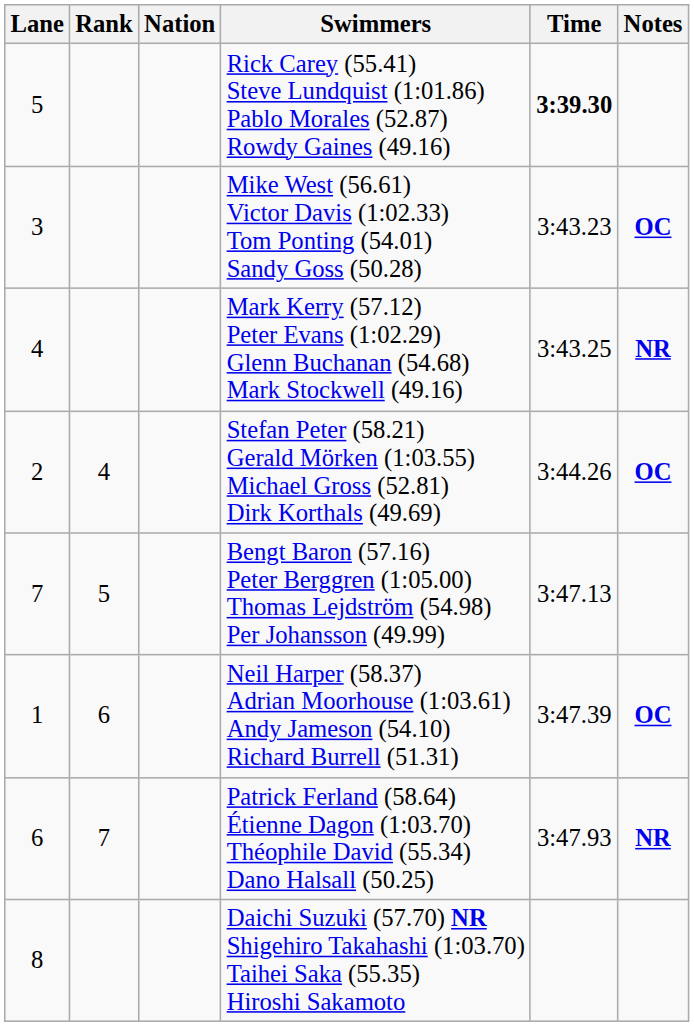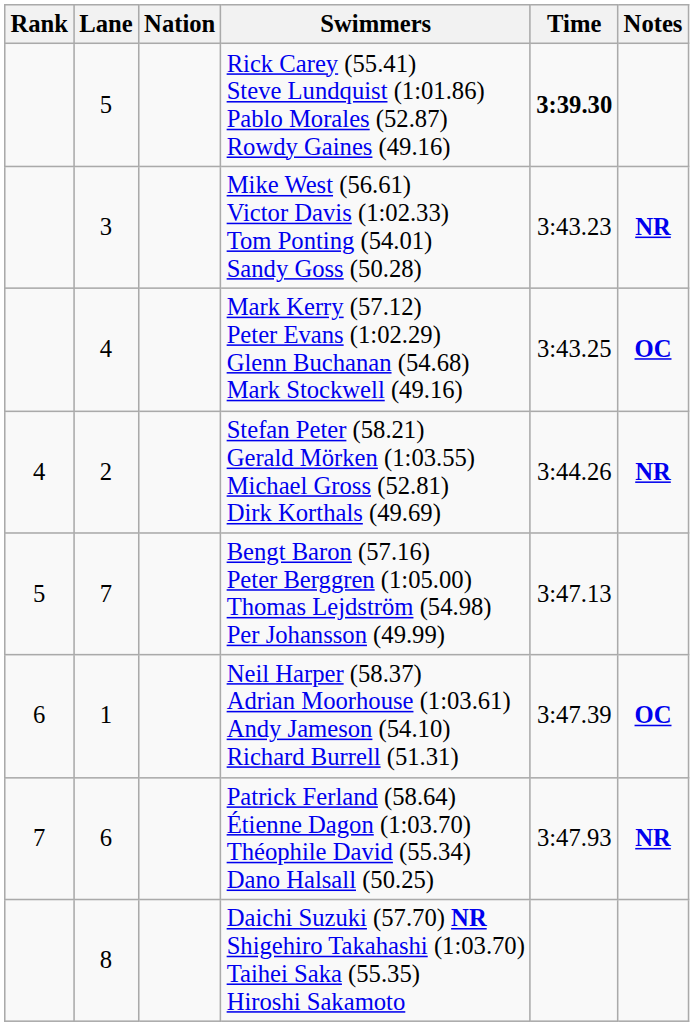columns swapped: (104, 24) <-> (37, 24)
(653, 226) OC -> (653, 226) NR
(653, 349) NR -> (653, 349) OC
(653, 471) OC -> (653, 471) NR
